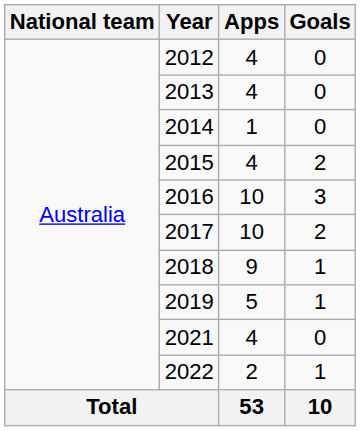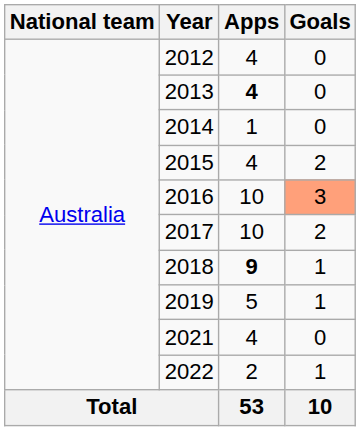(252, 92) normal -> (252, 92) bold
(320, 197) no background -> (320, 197) lightsalmon background
(252, 267) normal -> (252, 267) bold
